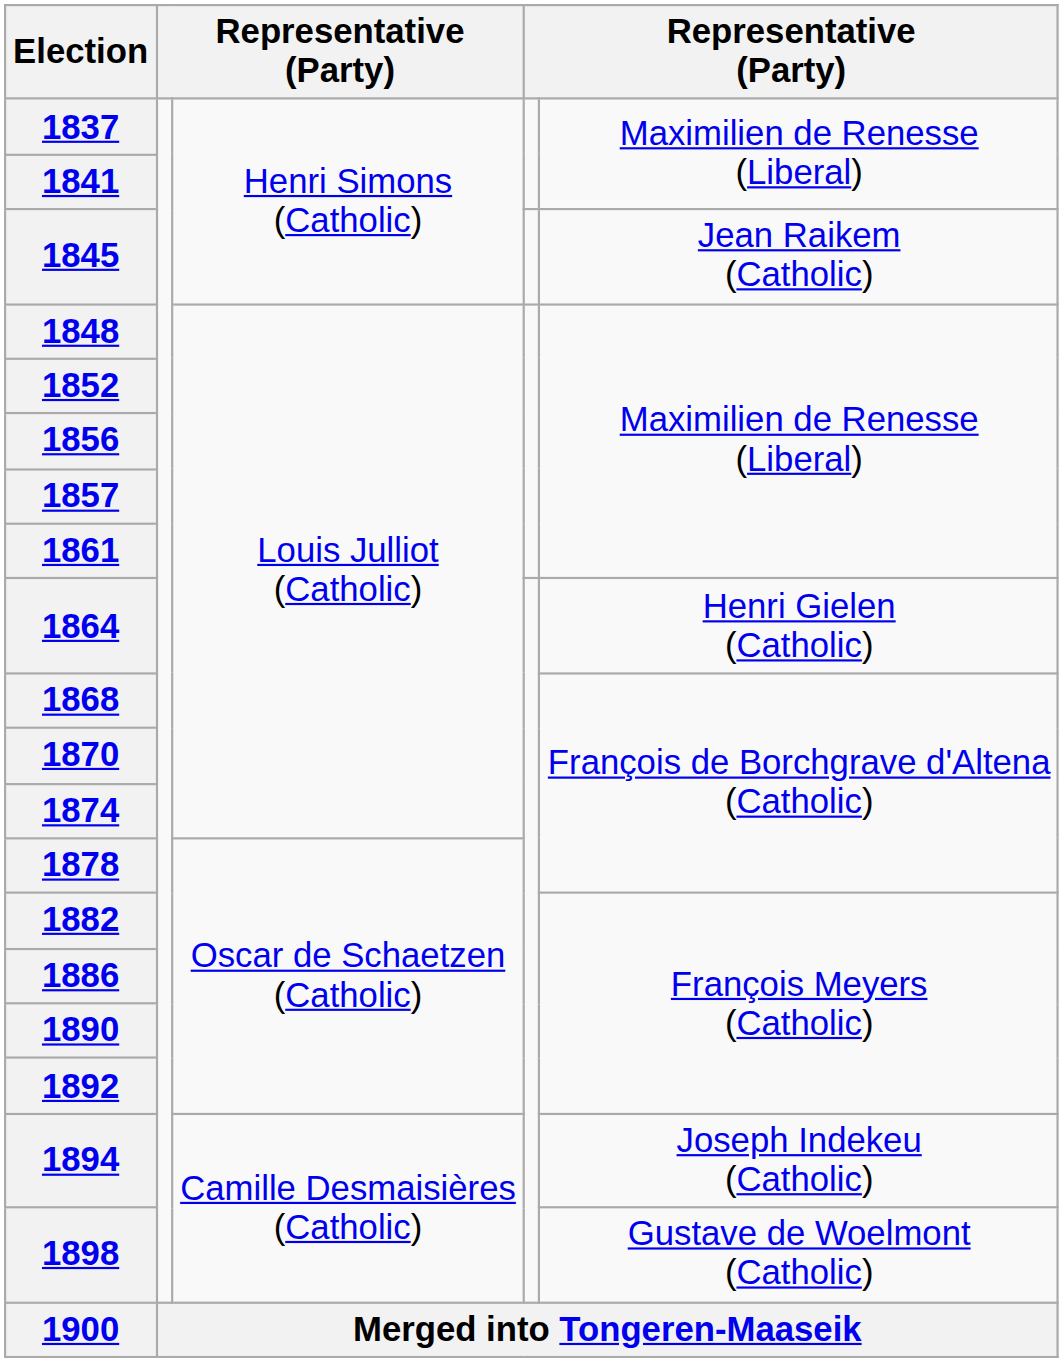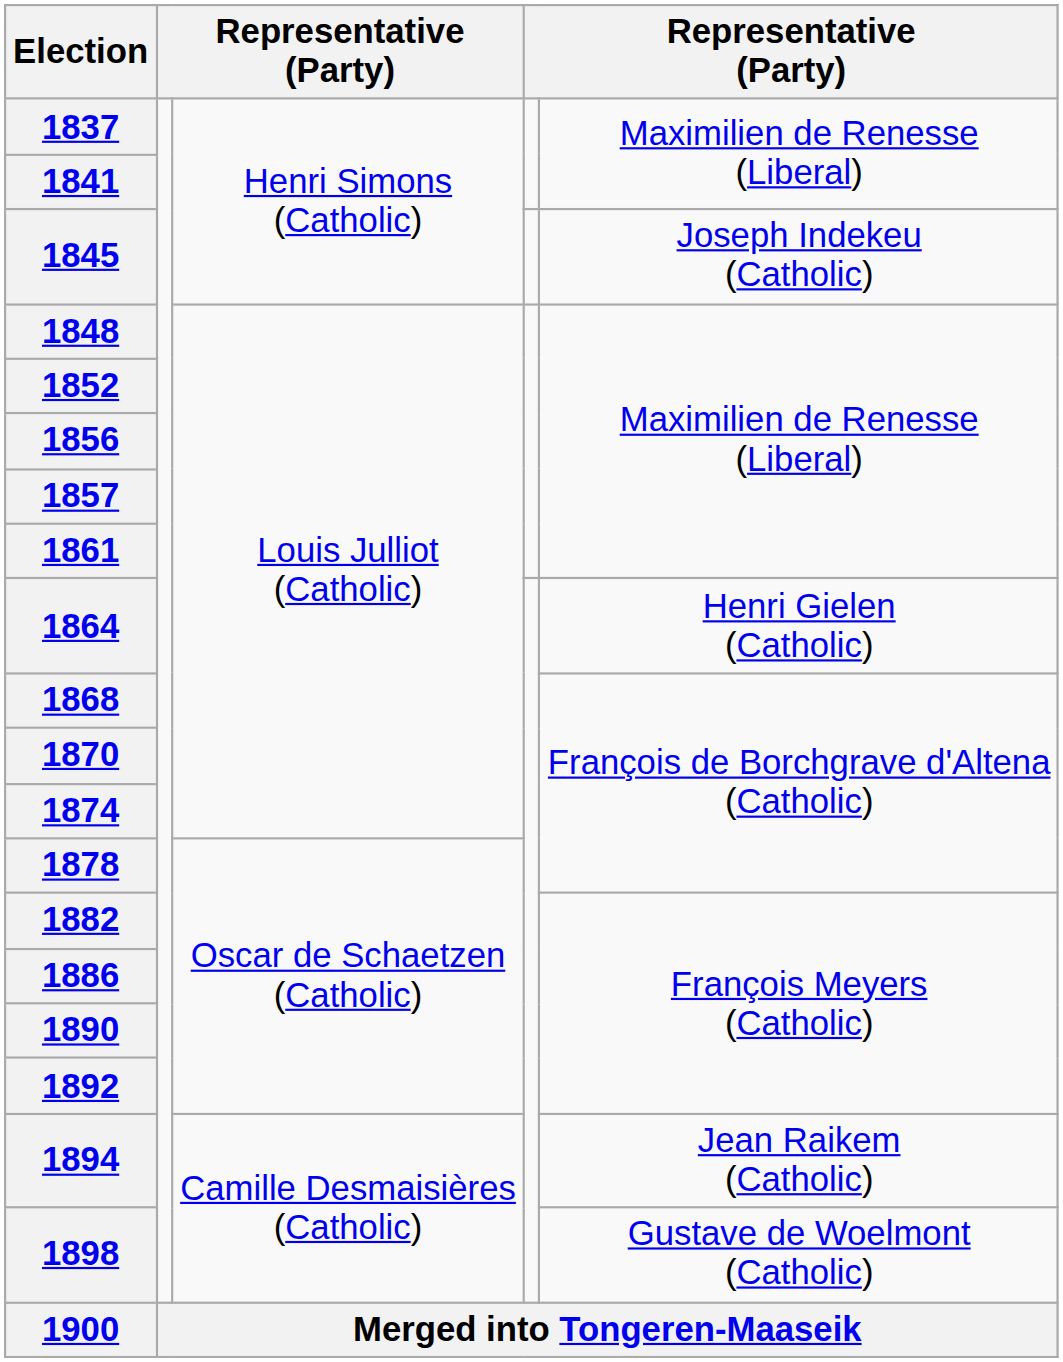(799, 255) Jean Raikem (Catholic) -> (799, 255) Joseph Indekeu (Catholic)
(799, 1159) Joseph Indekeu (Catholic) -> (799, 1159) Jean Raikem (Catholic)
